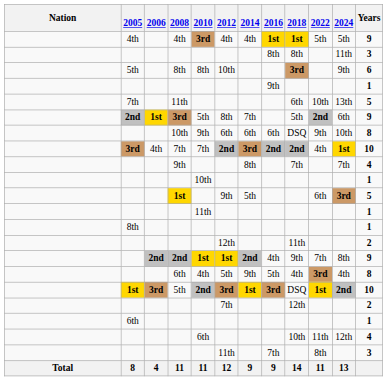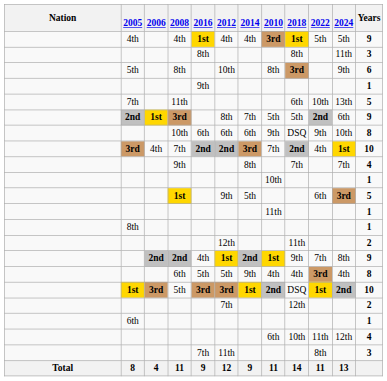columns swapped: (203, 23) <-> (273, 23)
